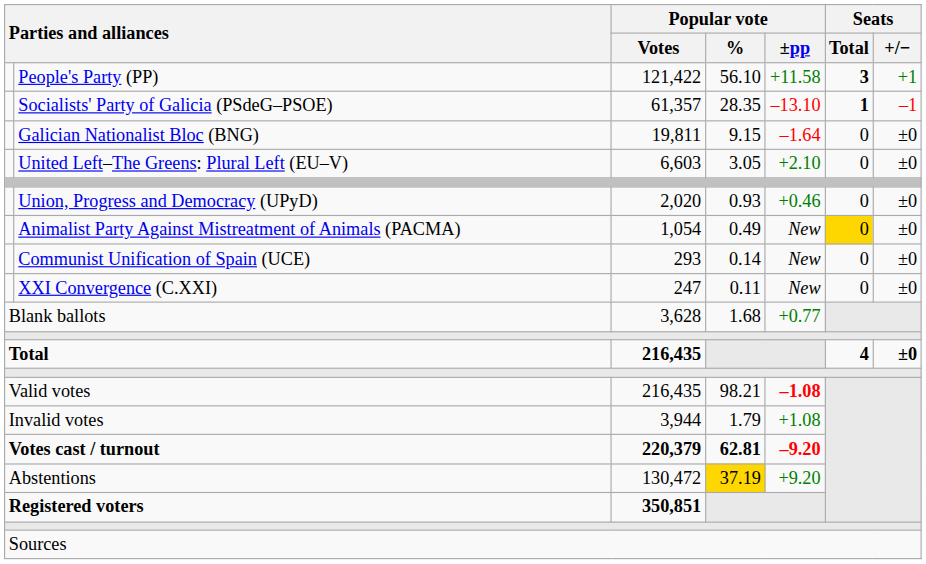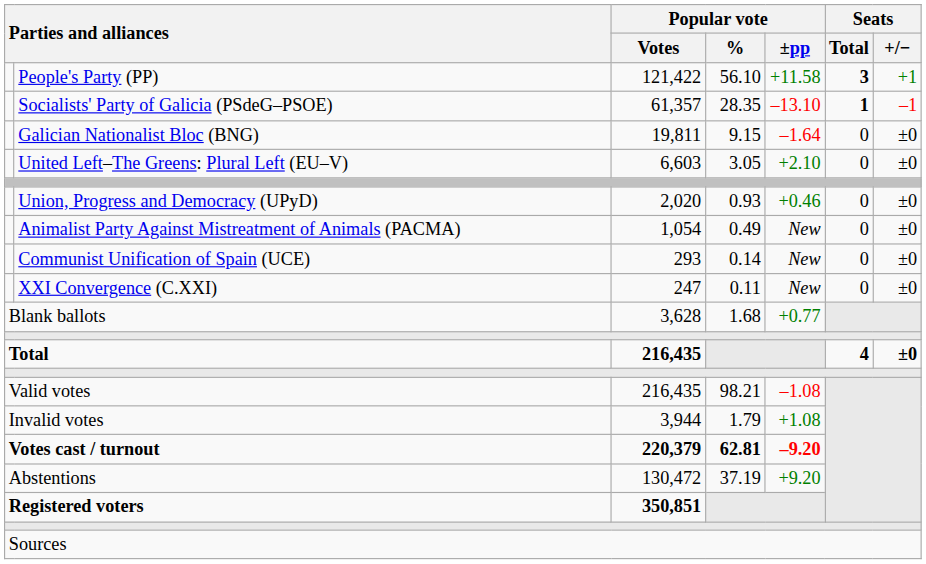(864, 229) gold background -> (864, 229) no background
(800, 391) bold -> (800, 391) normal
(740, 478) gold background -> (740, 478) no background
